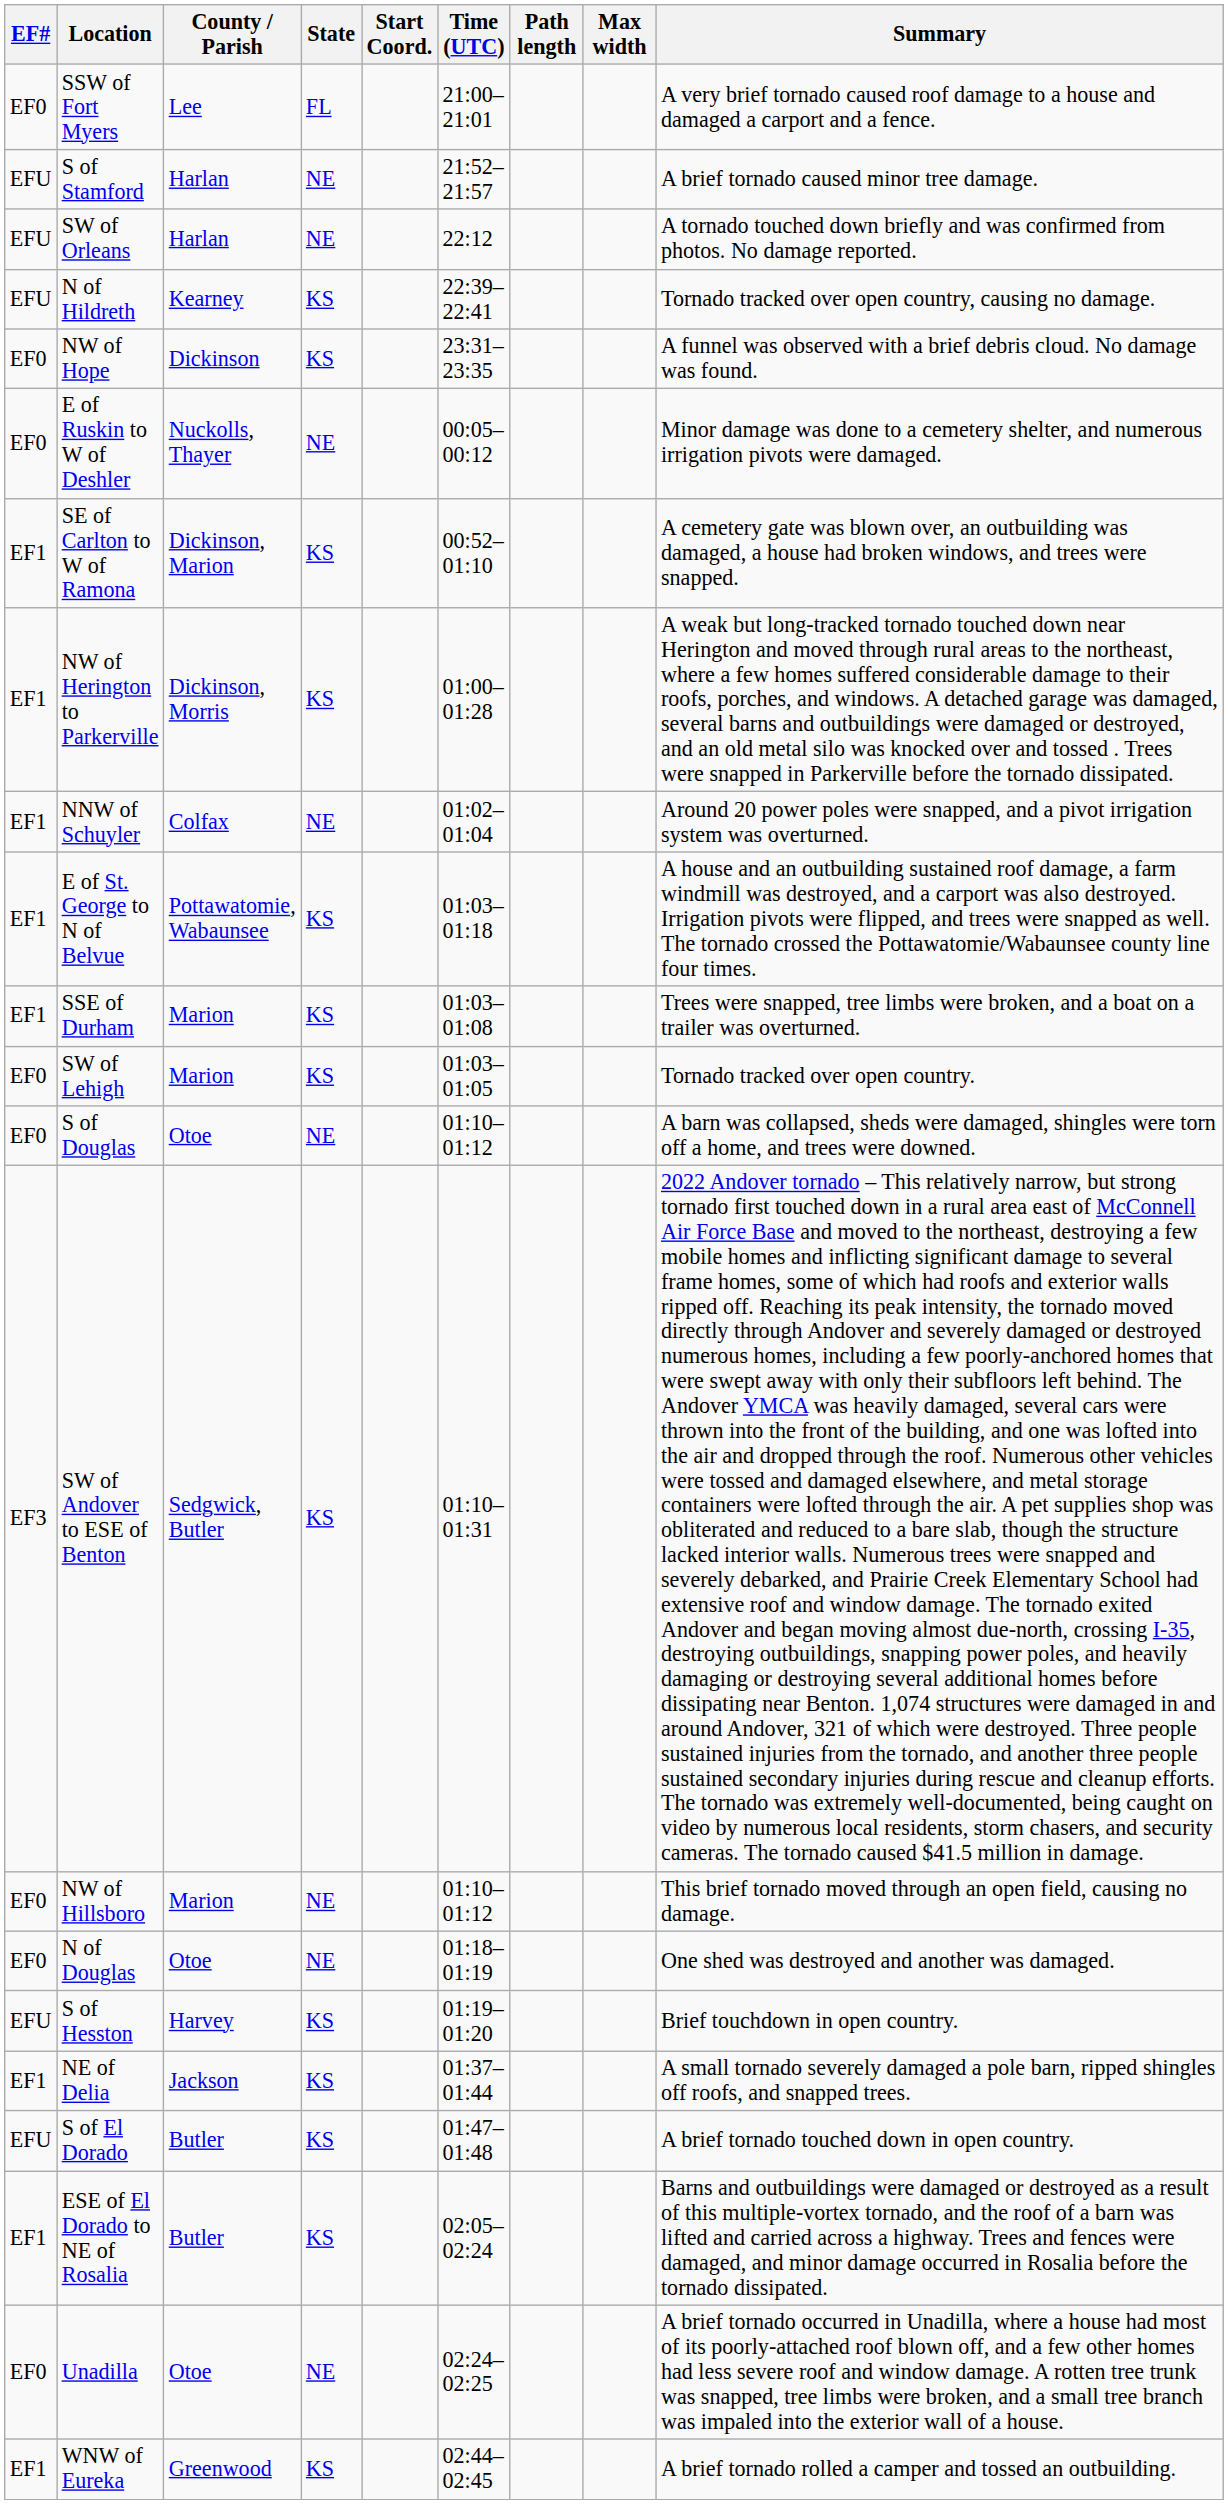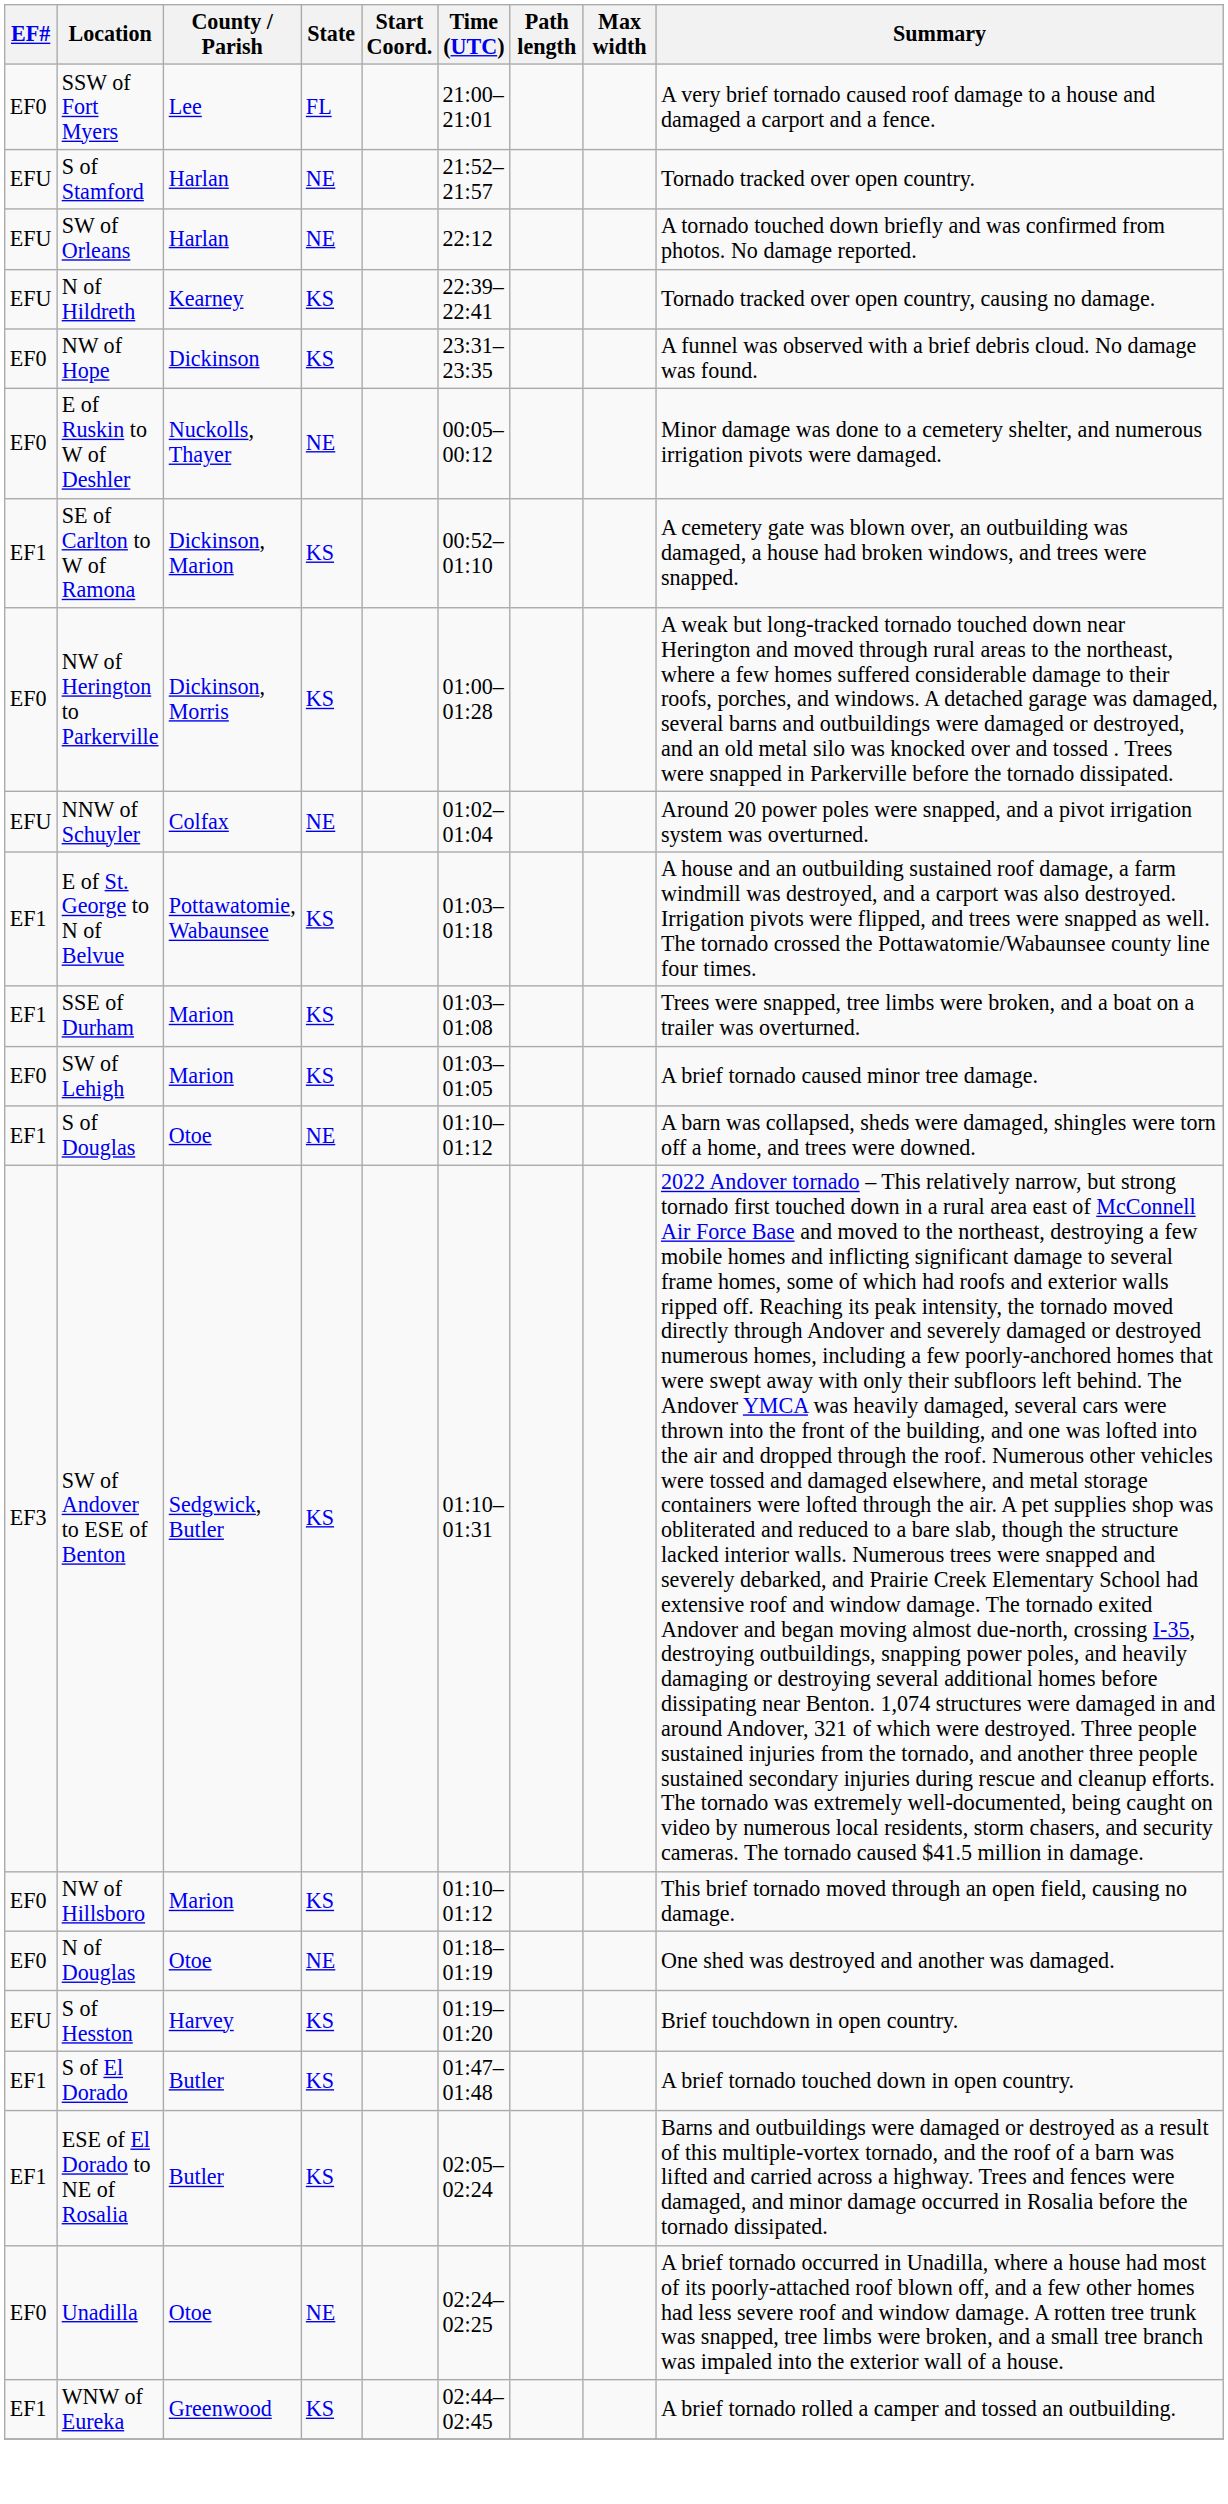(849, 178) A brief tornado caused minor tree damage. -> (818, 178) Tornado tracked over open country.
(28, 699) EF1 -> (28, 699) EF0
(28, 821) EF1 -> (31, 821) EFU
(818, 1075) Tornado tracked over open country. -> (849, 1075) A brief tornado caused minor tree damage.
(28, 1135) EF0 -> (28, 1135) EF1
(321, 1901) NE -> (320, 1901) KS
- row: (88, 2080)
(31, 2140) EFU -> (28, 2080) EF1
